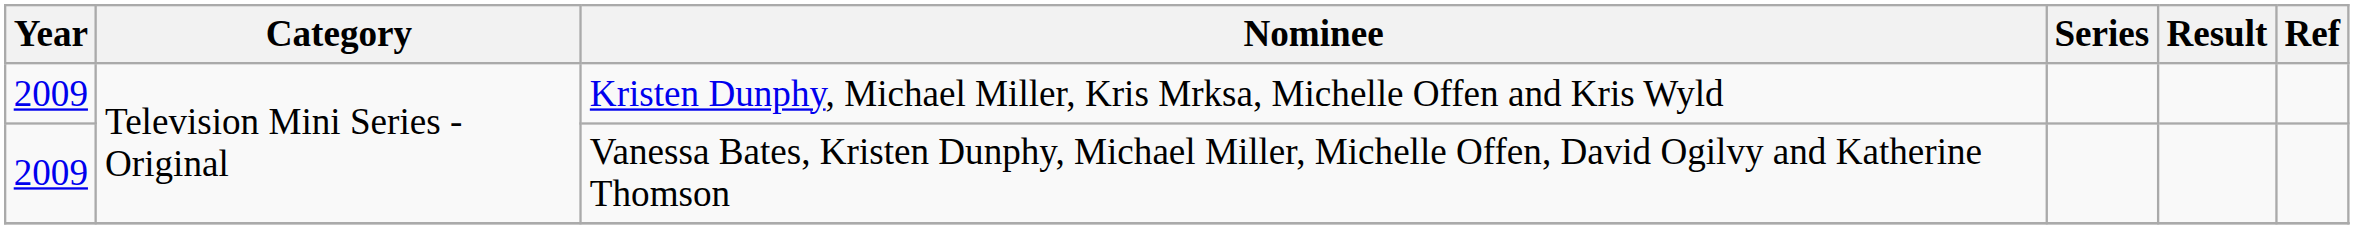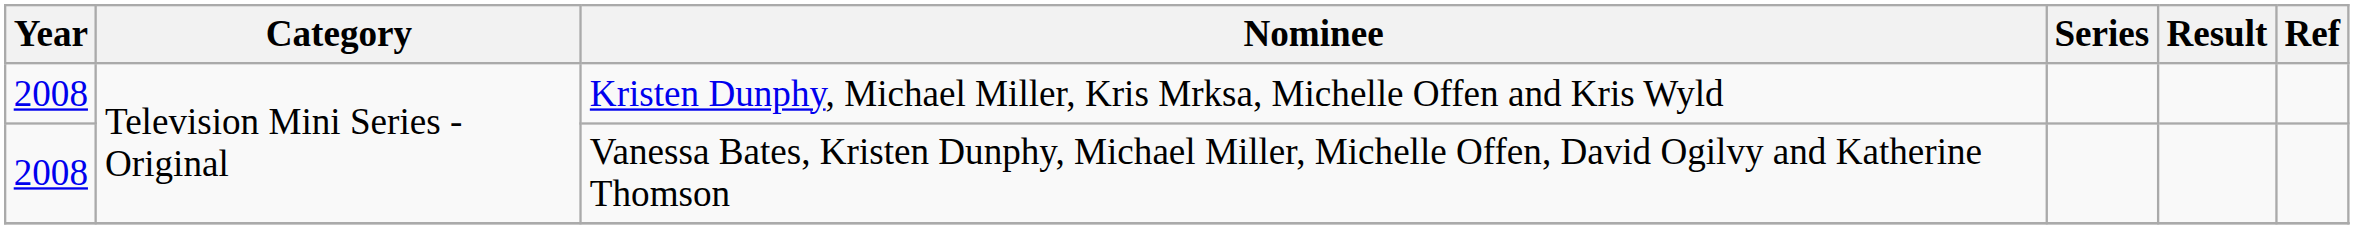(51, 92) 2009 -> (51, 92) 2008
(51, 172) 2009 -> (51, 172) 2008
